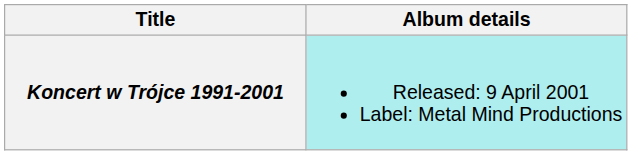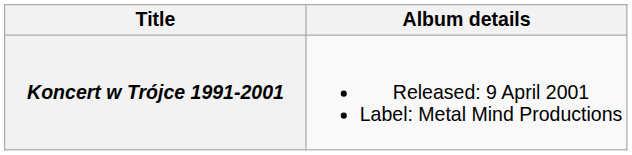(467, 104) paleturquoise background -> (467, 104) no background
